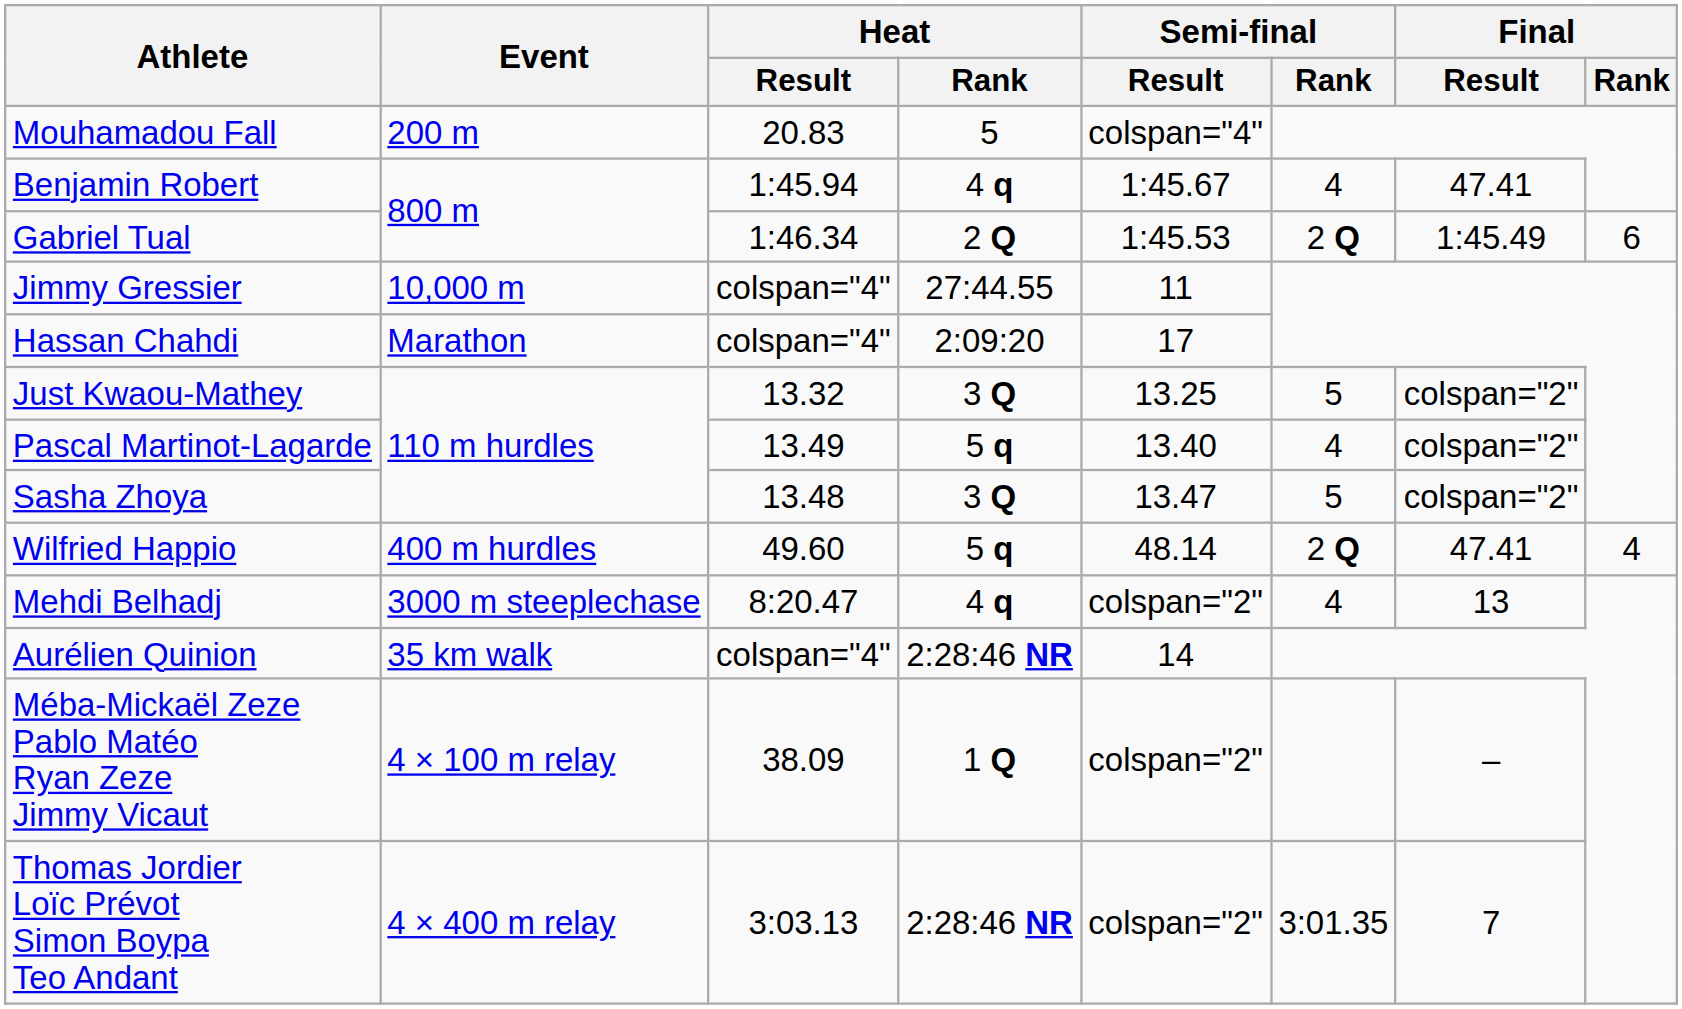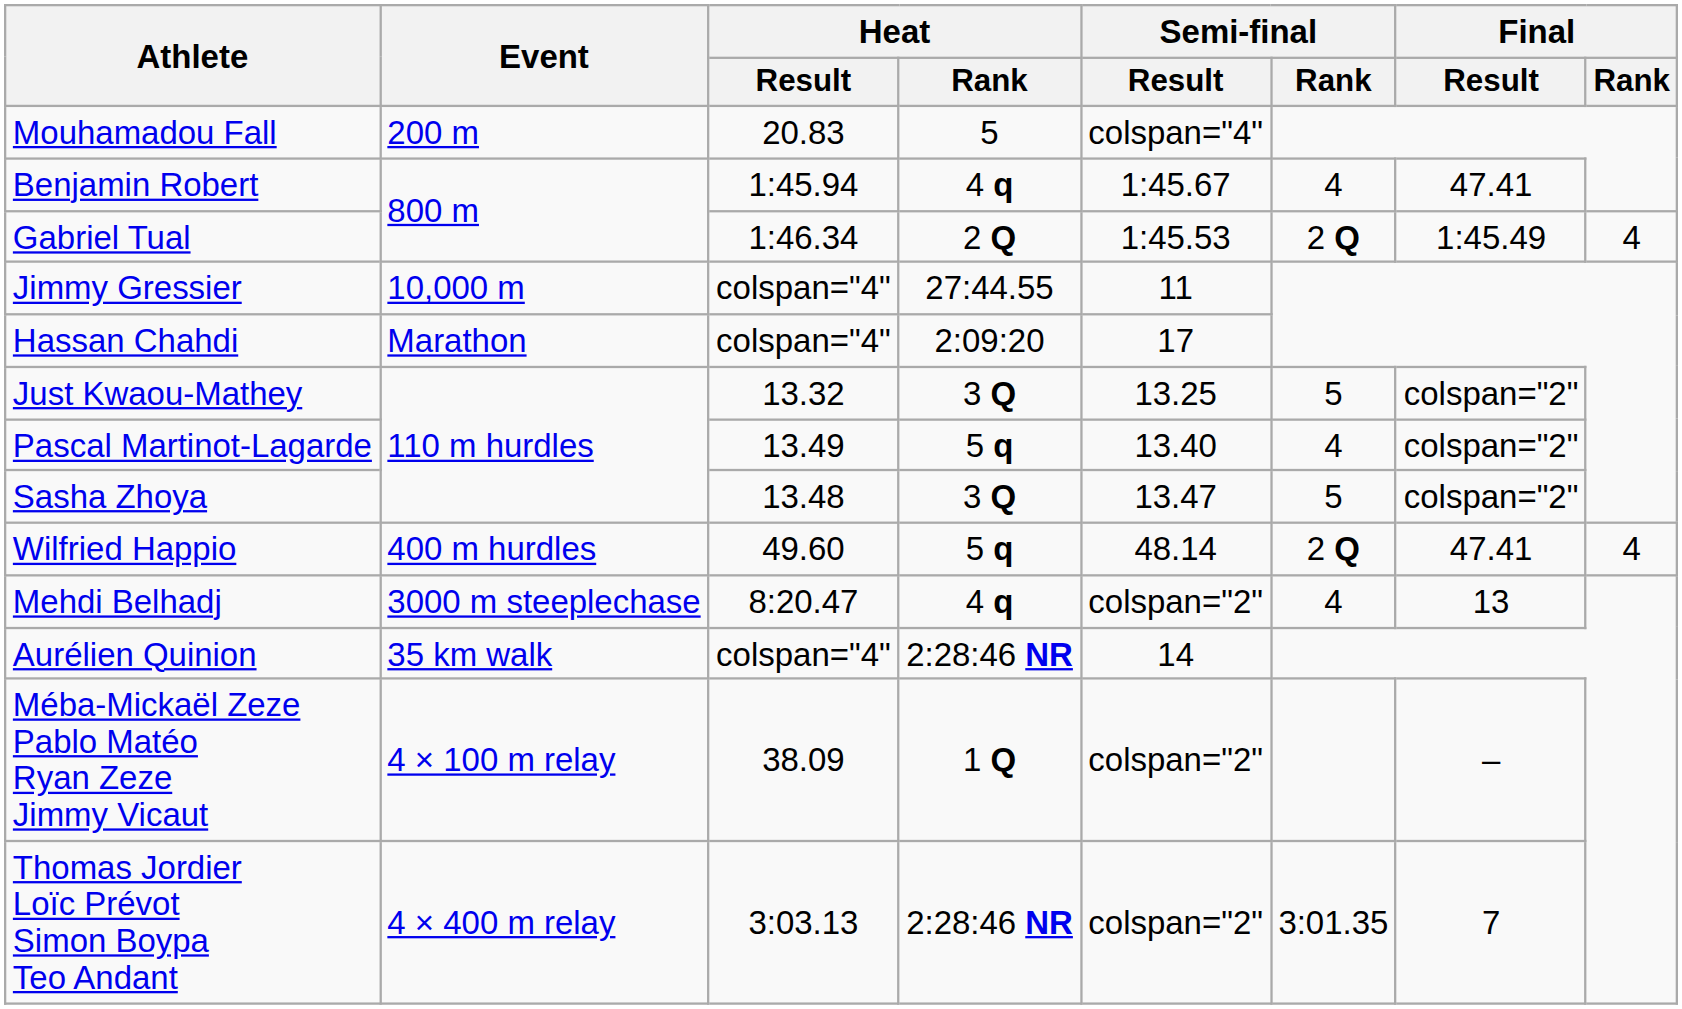(1632, 237) 6 -> (1632, 237) 4
